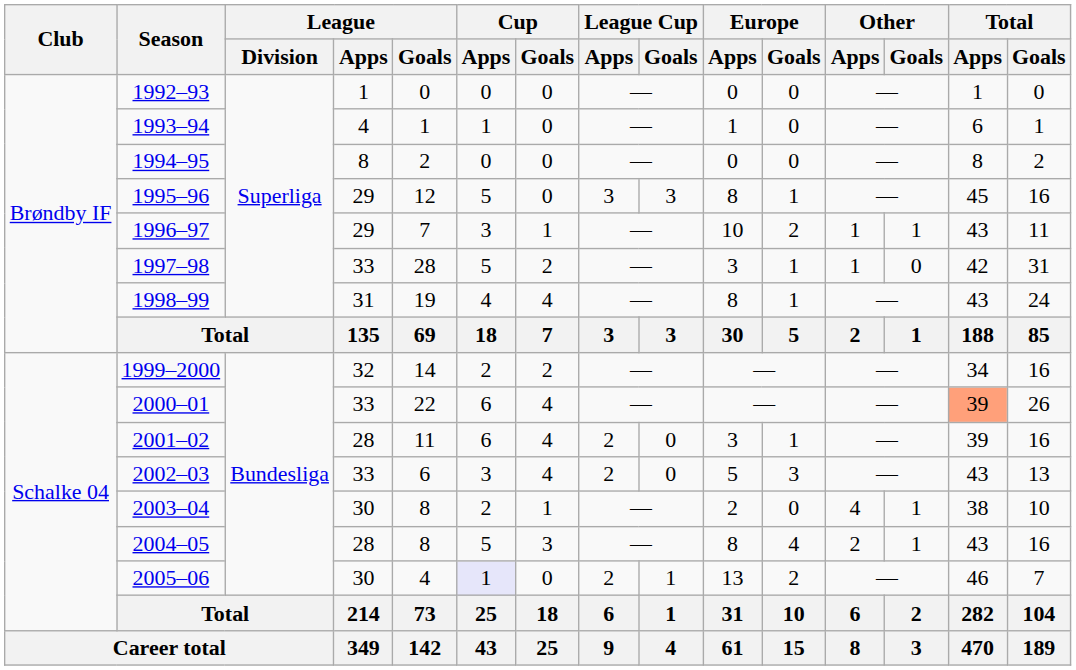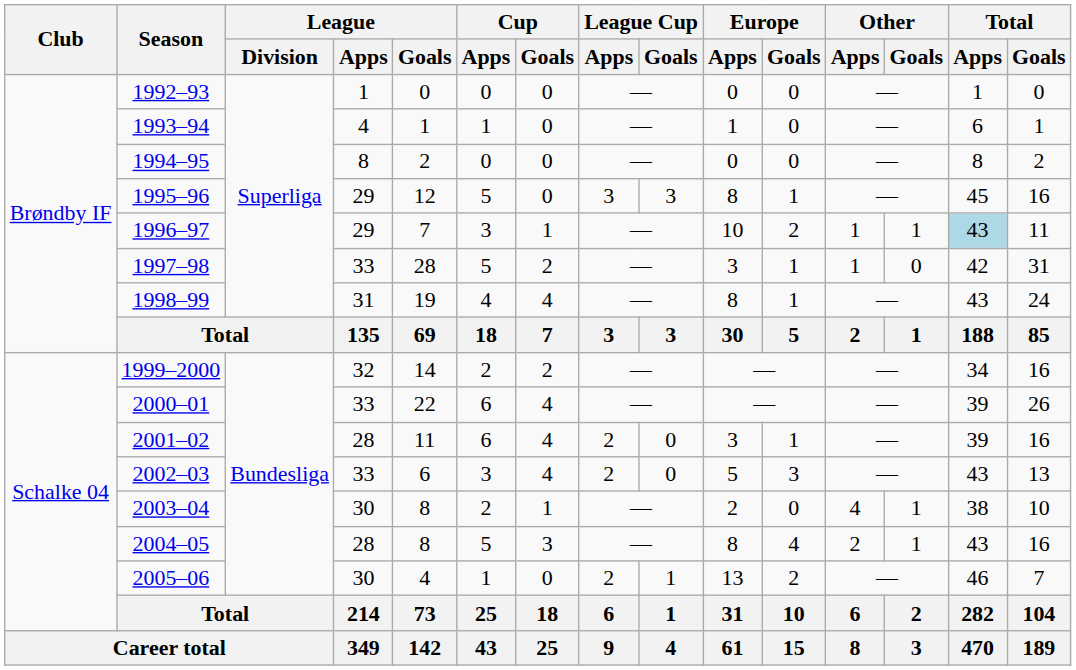(978, 230) no background -> (978, 230) lightblue background
(978, 404) lightsalmon background -> (978, 404) no background
(486, 578) lavender background -> (486, 578) no background
